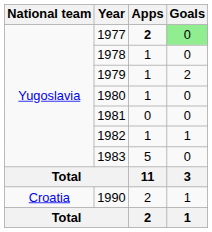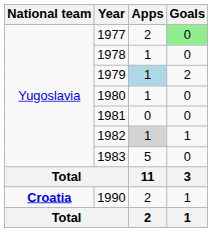(148, 34) bold -> (148, 34) normal
(148, 75) no background -> (148, 75) lightblue background
(148, 136) no background -> (148, 136) lightgrey background
(49, 197) normal -> (49, 197) bold
